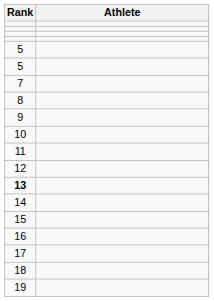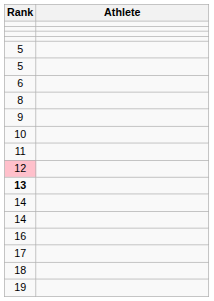(20, 83) 7 -> (20, 83) 6
(20, 168) no background -> (20, 168) pink background
(20, 219) 15 -> (20, 219) 14
